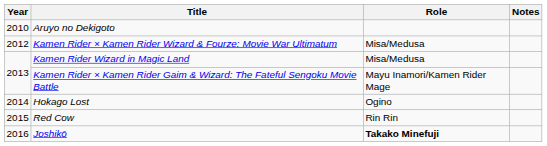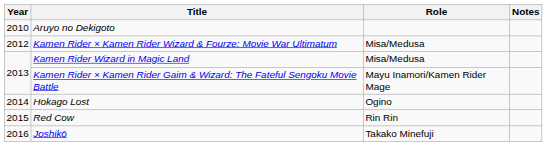(402, 133) bold -> (400, 133) normal
